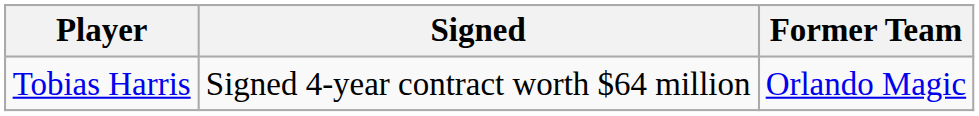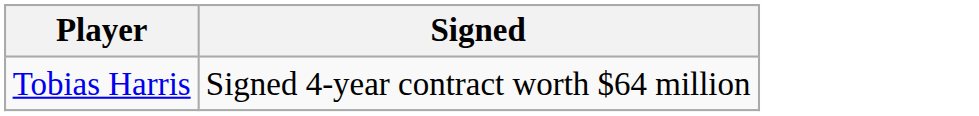- column: (866, 30)
